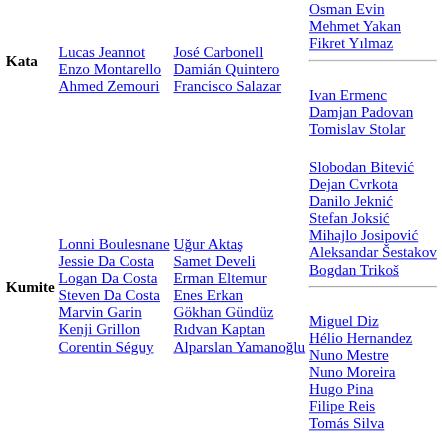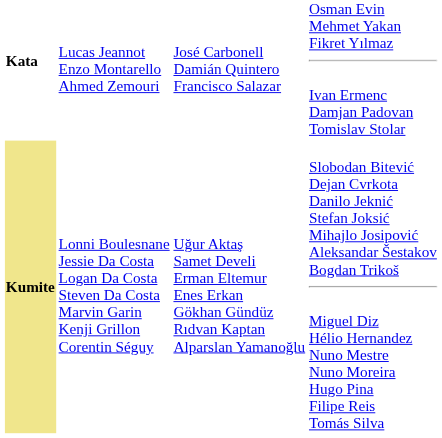(30, 286) no background -> (30, 286) khaki background
